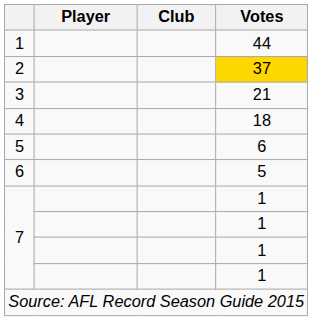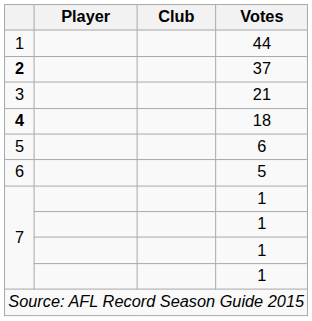(20, 69) normal -> (20, 69) bold
(262, 69) gold background -> (262, 69) no background
(20, 120) normal -> (20, 120) bold
